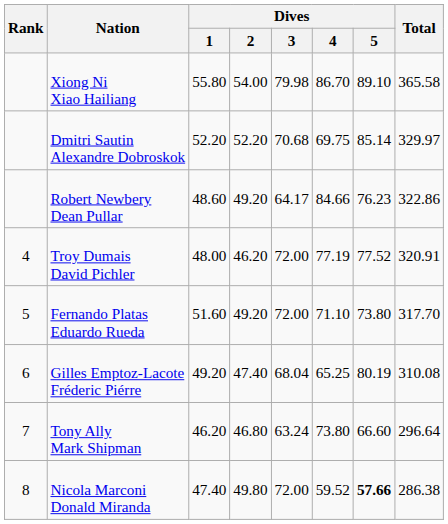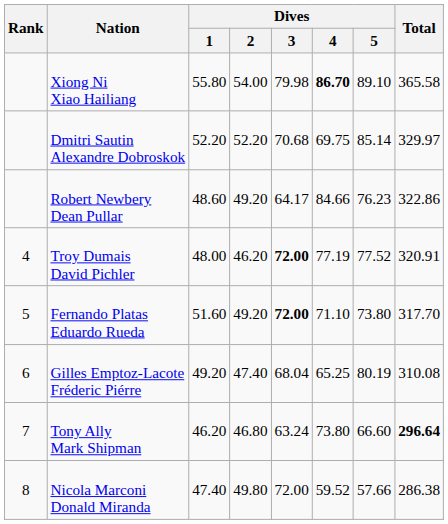(333, 81) normal -> (333, 81) bold
(292, 256) normal -> (292, 256) bold
(292, 315) normal -> (292, 315) bold
(419, 431) normal -> (419, 431) bold
(374, 490) bold -> (374, 490) normal
